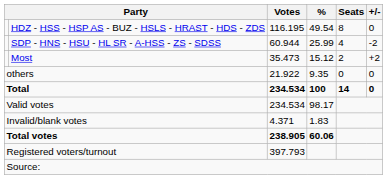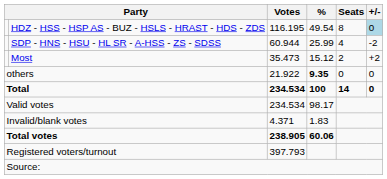(372, 27) no background -> (372, 27) lightblue background
(319, 74) normal -> (319, 74) bold
